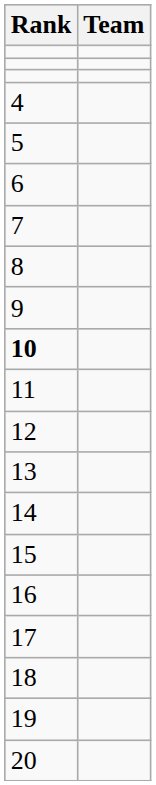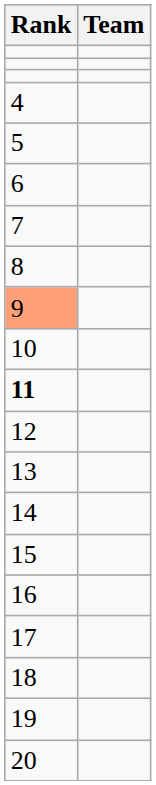(17, 307) no background -> (17, 307) lightsalmon background
(24, 348) bold -> (24, 348) normal
(23, 389) normal -> (23, 389) bold
